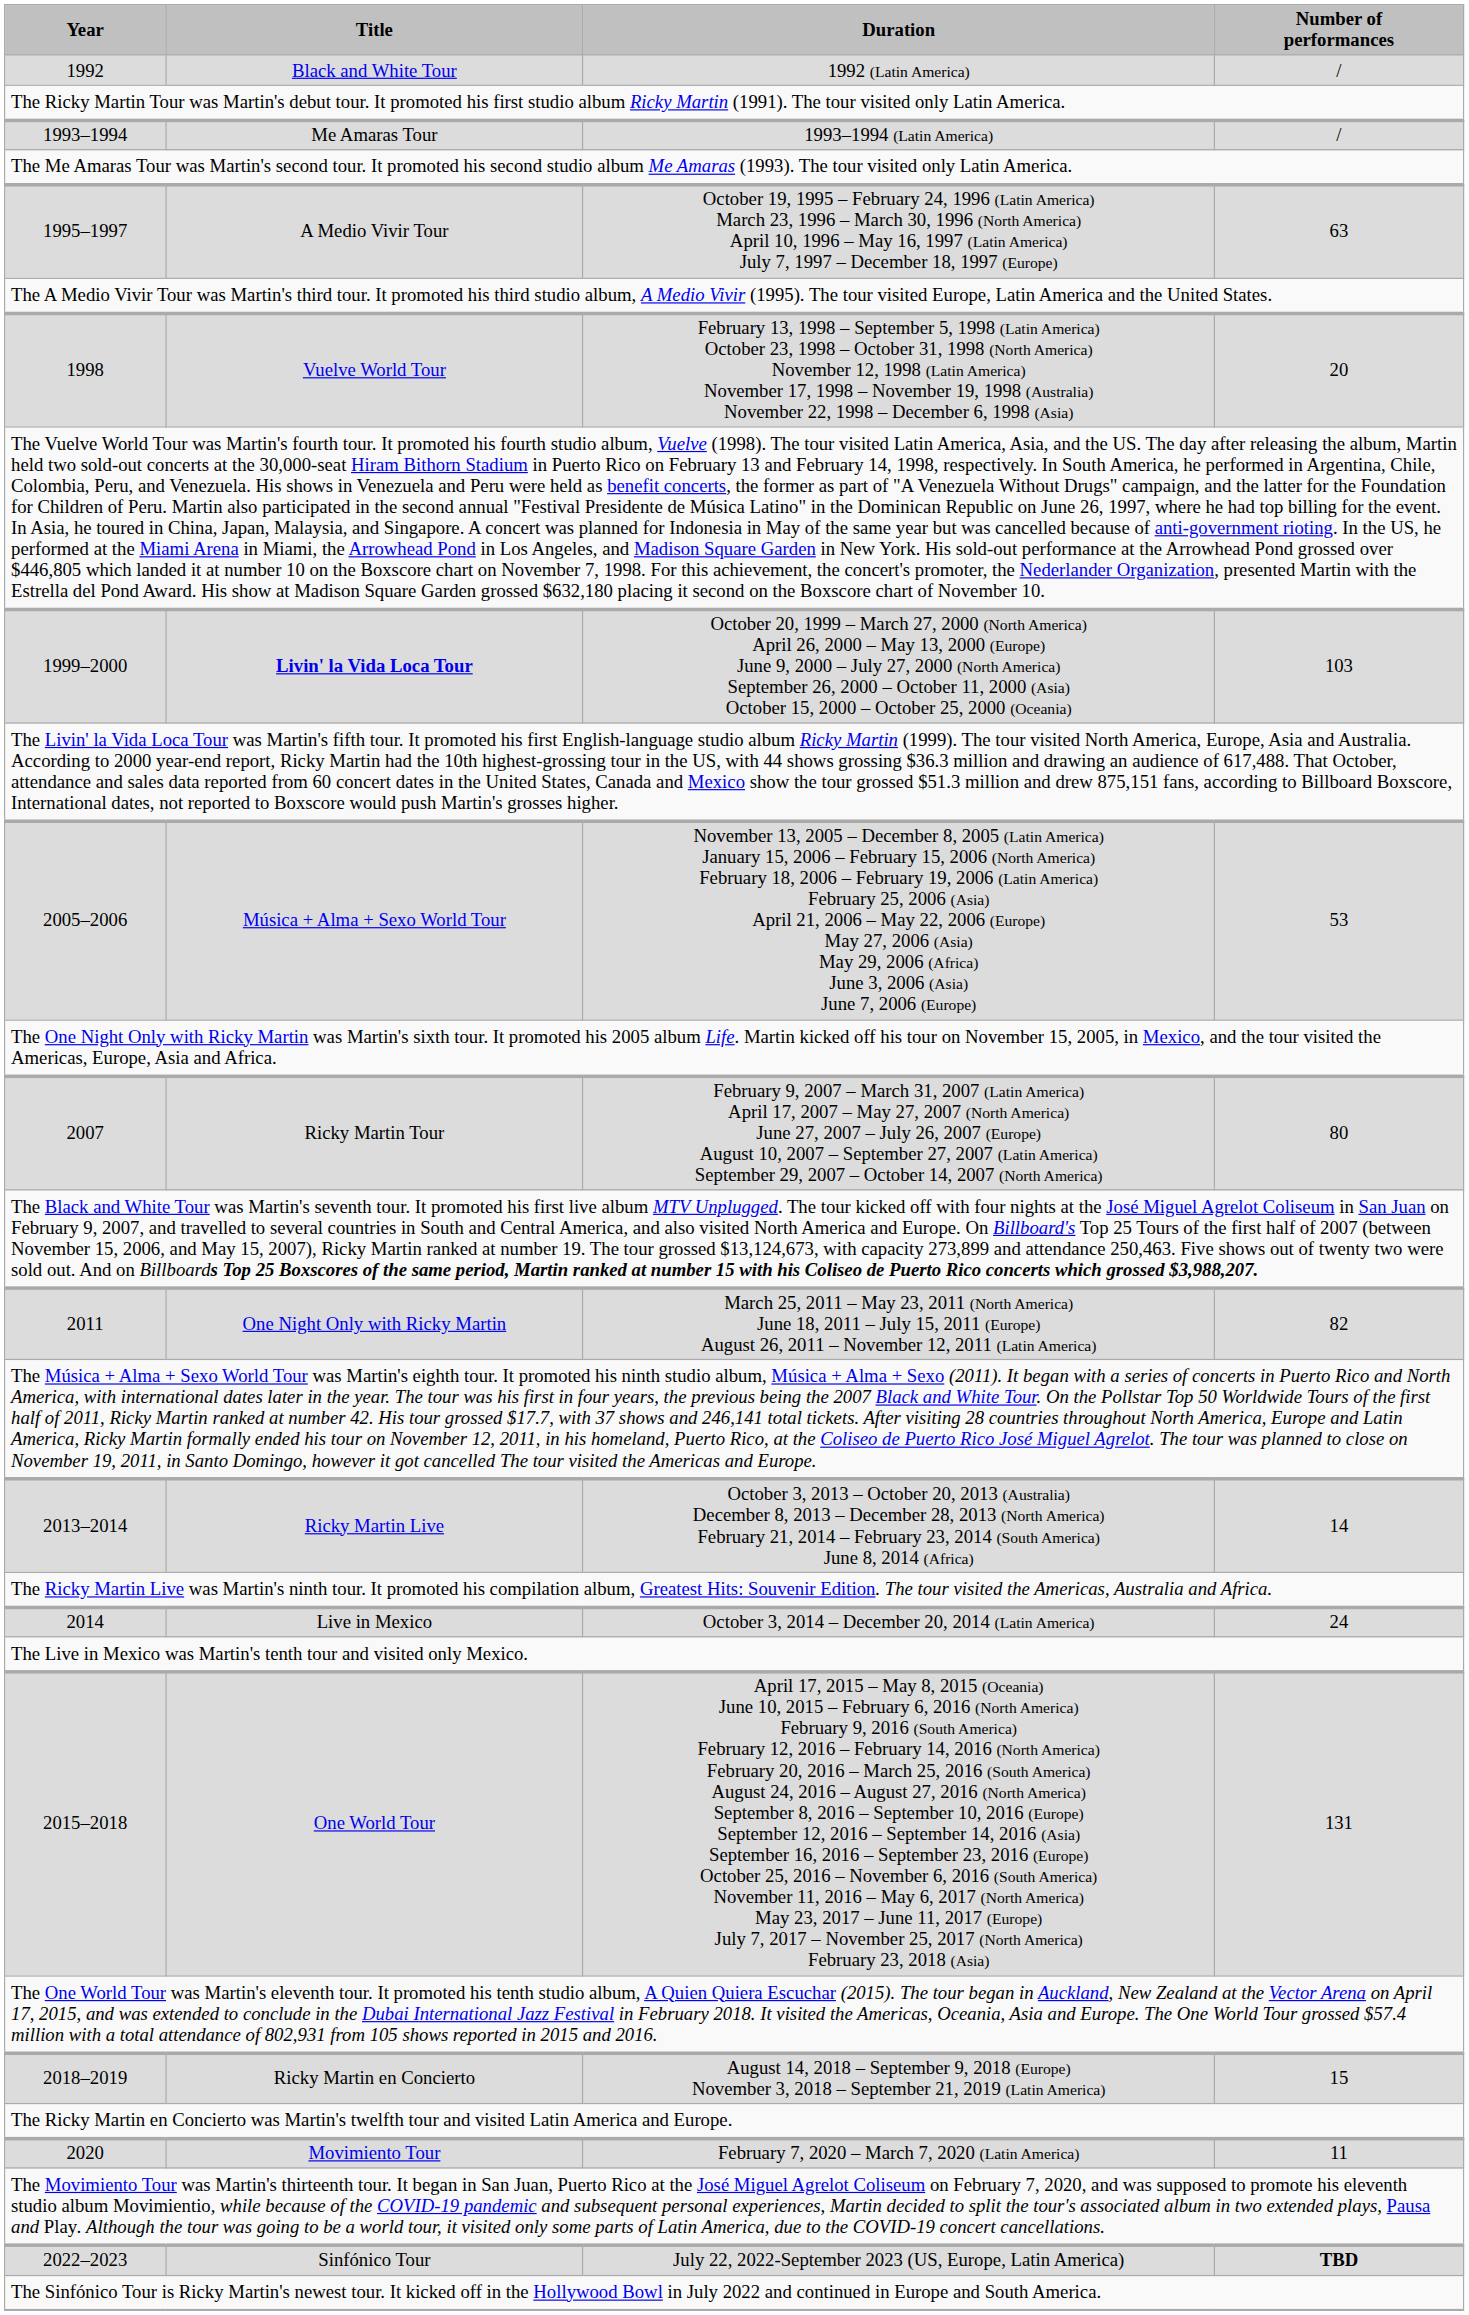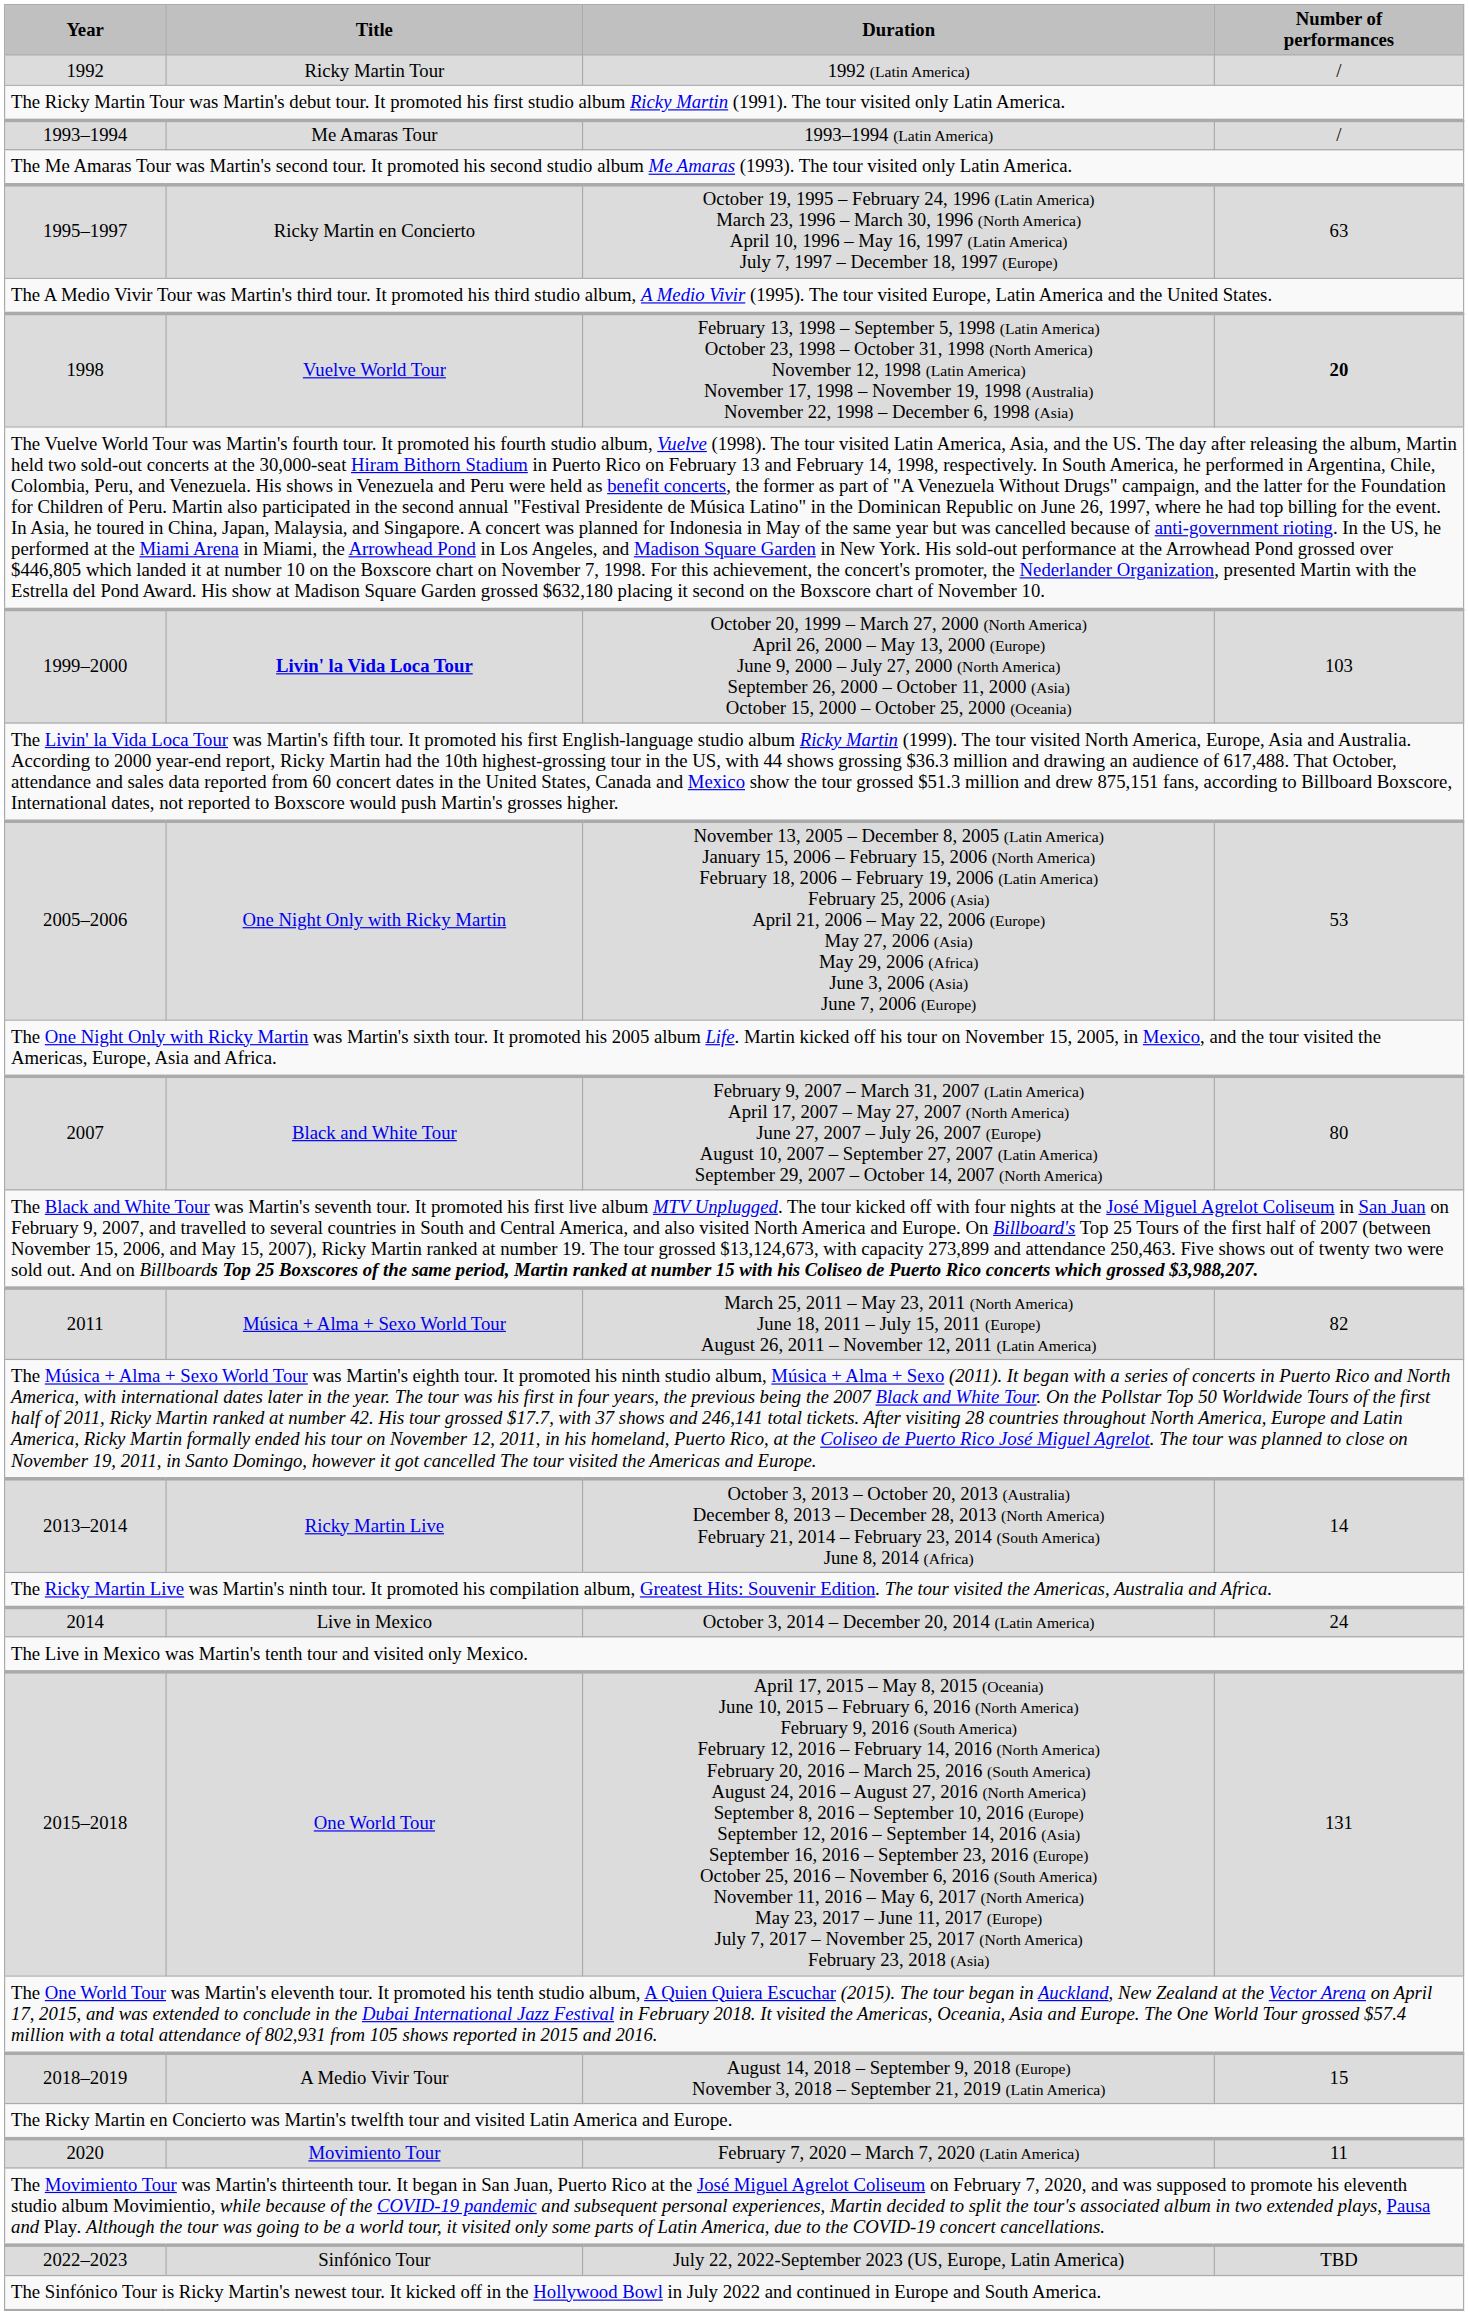(374, 70) Black and White Tour -> (374, 70) Ricky Martin Tour
(374, 231) A Medio Vivir Tour -> (374, 231) Ricky Martin en Concierto
(1339, 369) normal -> (1339, 369) bold
(374, 920) Música + Alma + Sexo World Tour -> (374, 920) One Night Only with Ricky Martin
(374, 1132) Ricky Martin Tour -> (374, 1132) Black and White Tour
(374, 1323) One Night Only with Ricky Martin -> (374, 1323) Música + Alma + Sexo World Tour
(374, 2077) Ricky Martin en Concierto -> (374, 2077) A Medio Vivir Tour
(1339, 2260) bold -> (1339, 2260) normal
